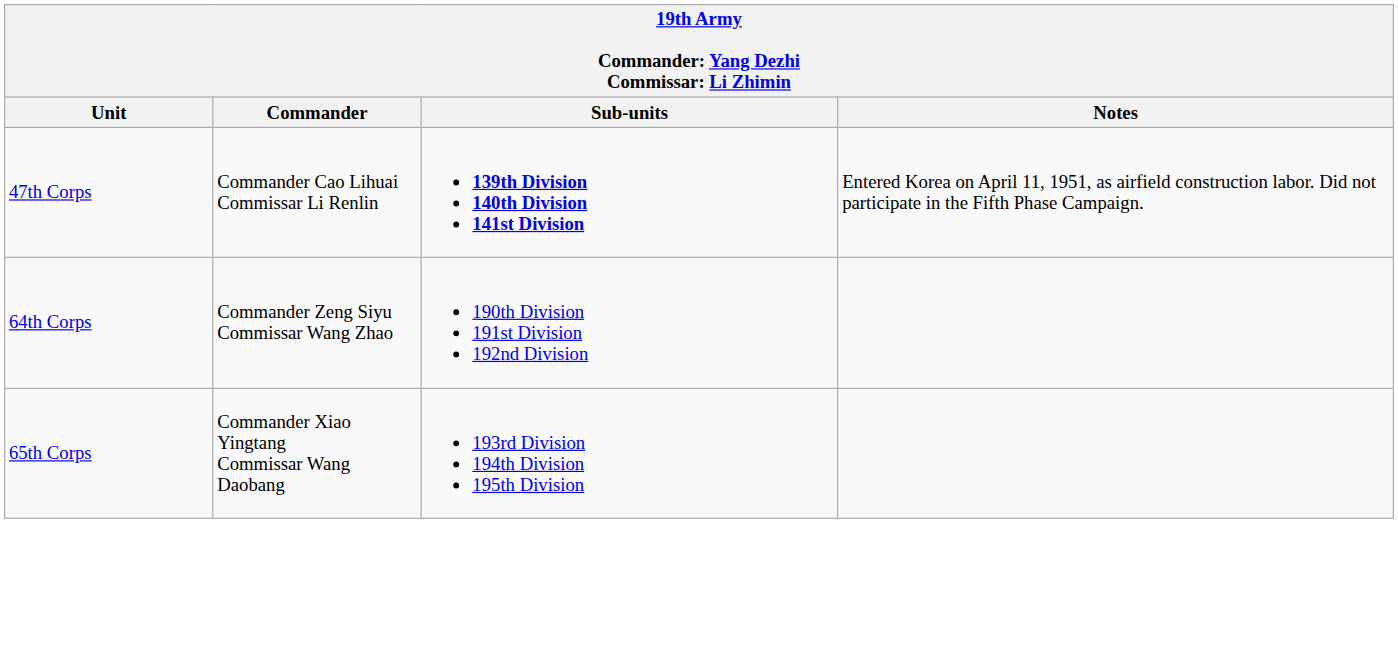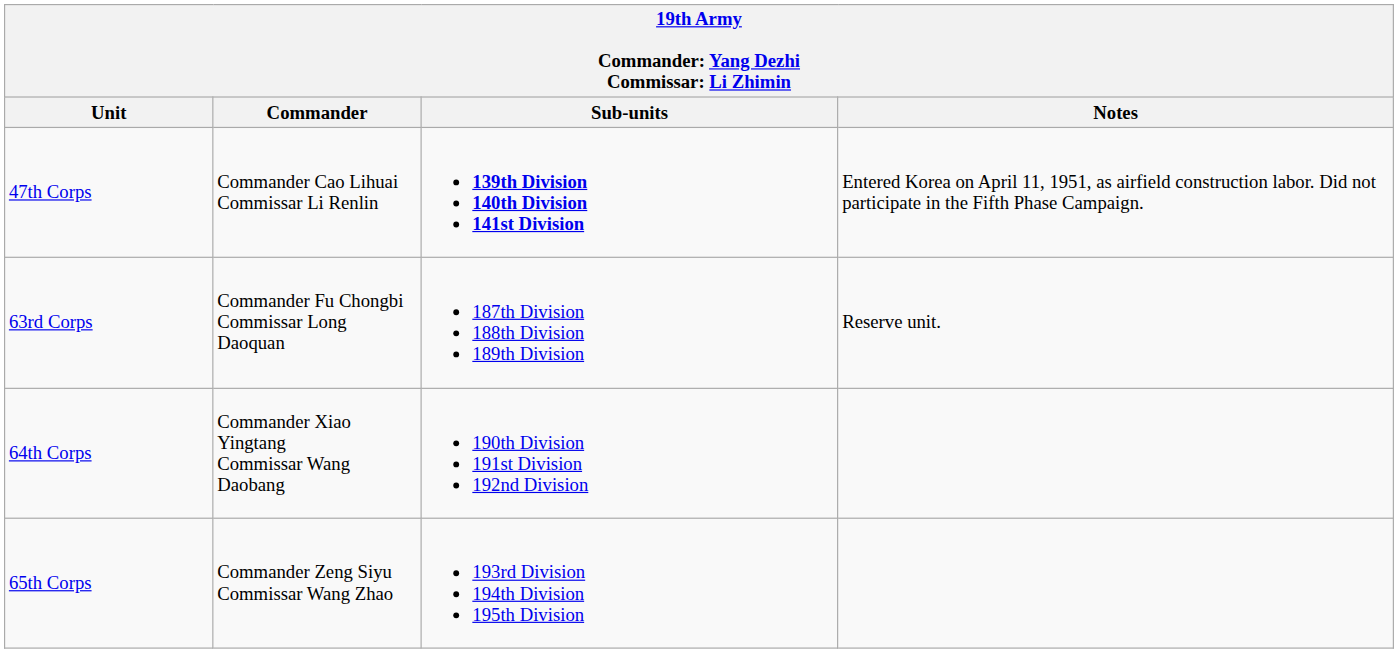+ row: (51, 322)
(305, 322) Commander Zeng Siyu Commissar Wang Zhao -> (284, 452) Commander Xiao Yingtang Commissar Wang Daobang
(284, 452) Commander Xiao Yingtang Commissar Wang Daobang -> (305, 583) Commander Zeng Siyu Commissar Wang Zhao
